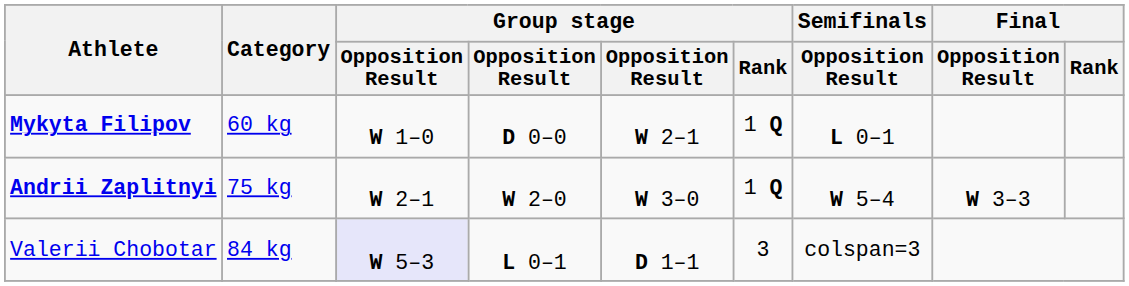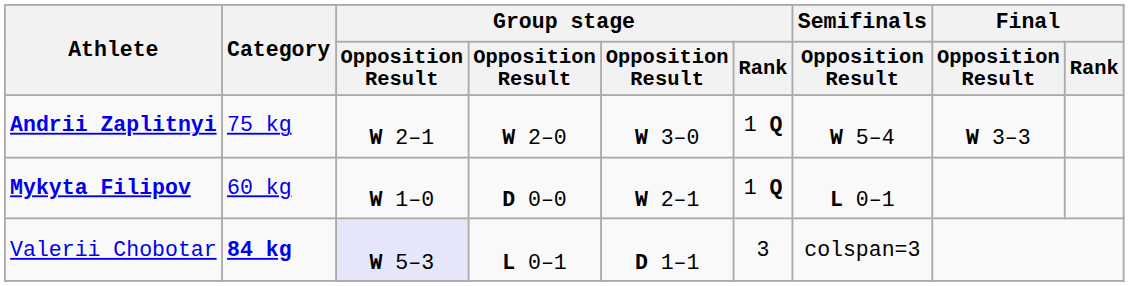rows swapped: (100, 126) <-> (113, 188)
(259, 250) normal -> (259, 250) bold
